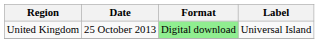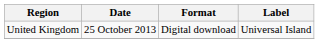(198, 30) lightgreen background -> (198, 30) no background
